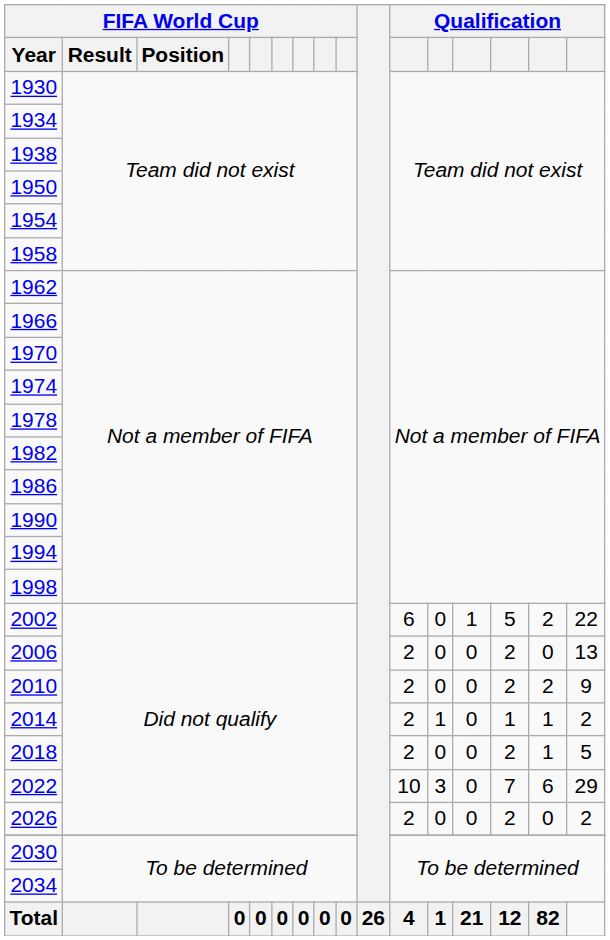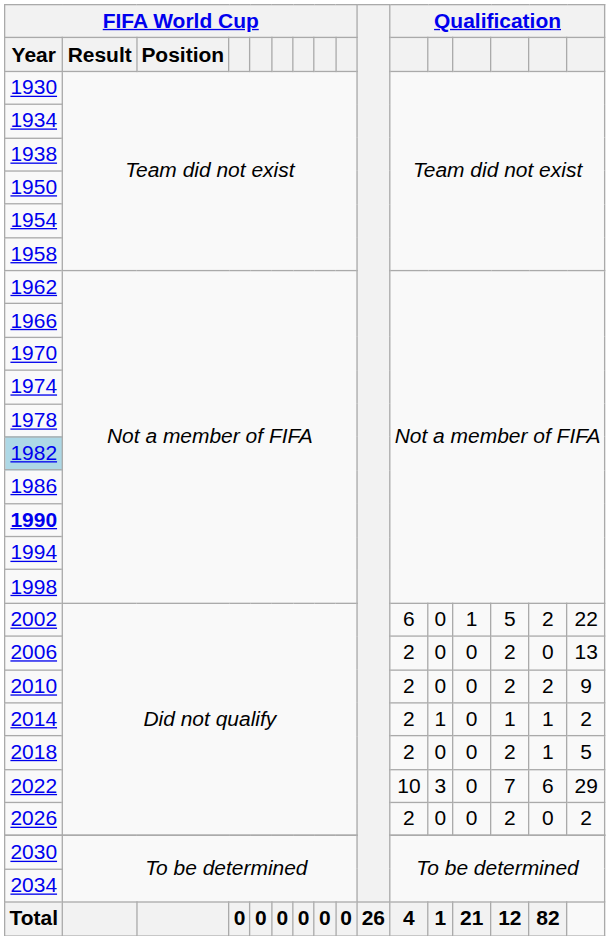(34, 453) no background -> (34, 453) lightblue background
(34, 519) normal -> (34, 519) bold
